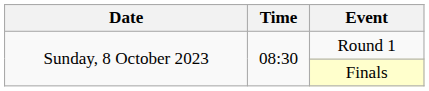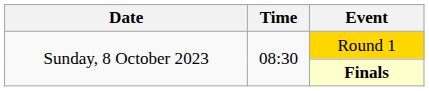(367, 45) no background -> (367, 45) gold background
(367, 72) normal -> (367, 72) bold
